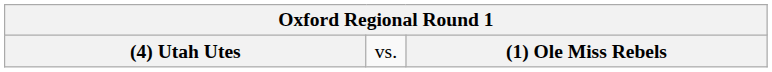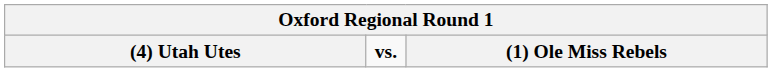(386, 50) normal -> (386, 50) bold
